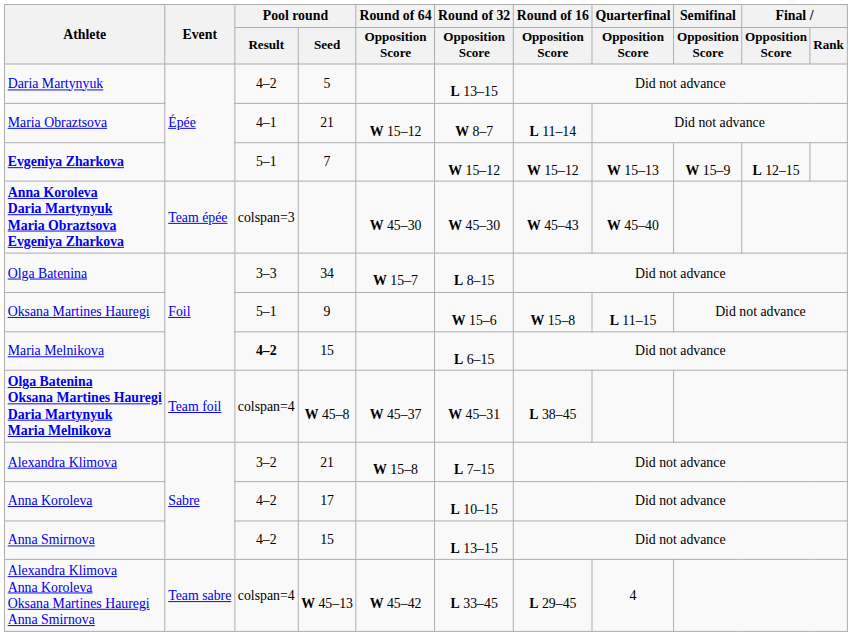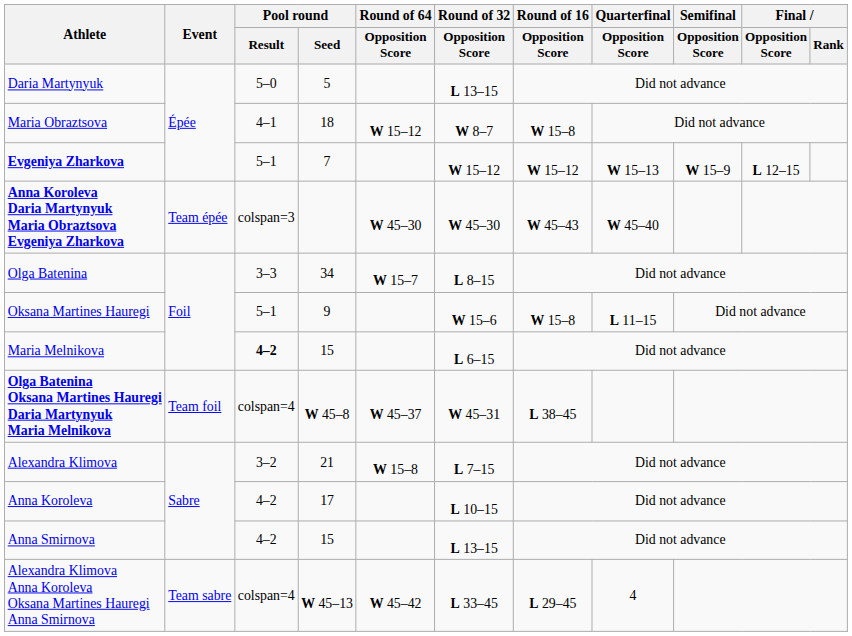(266, 84) 4–2 -> (266, 84) 5–0
(327, 123) 21 -> (327, 123) 18
(553, 131) L 11–14 -> (553, 131) W 15–8
